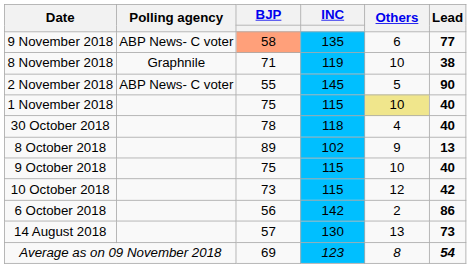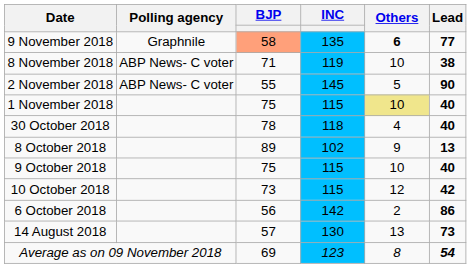(176, 42) ABP News- C voter -> (176, 42) Graphnile
(397, 42) normal -> (397, 42) bold
(176, 63) Graphnile -> (176, 63) ABP News- C voter
